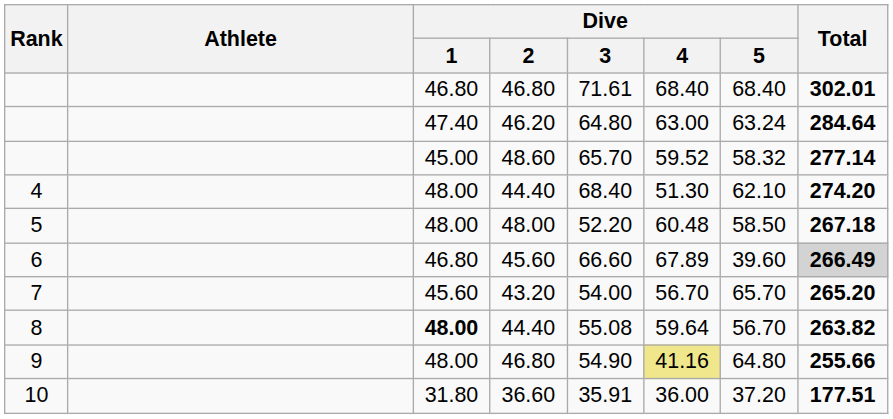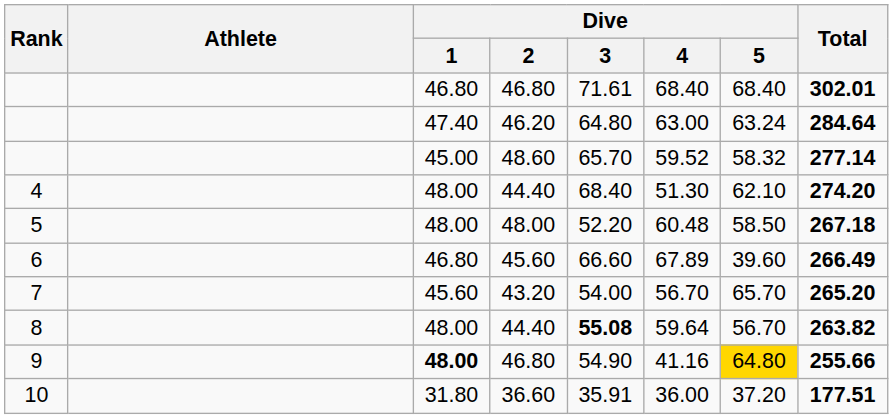(843, 259) lightgrey background -> (843, 259) no background
(451, 327) bold -> (451, 327) normal
(605, 327) normal -> (605, 327) bold
(451, 361) normal -> (451, 361) bold
(682, 361) khaki background -> (682, 361) no background
(759, 361) no background -> (759, 361) gold background
